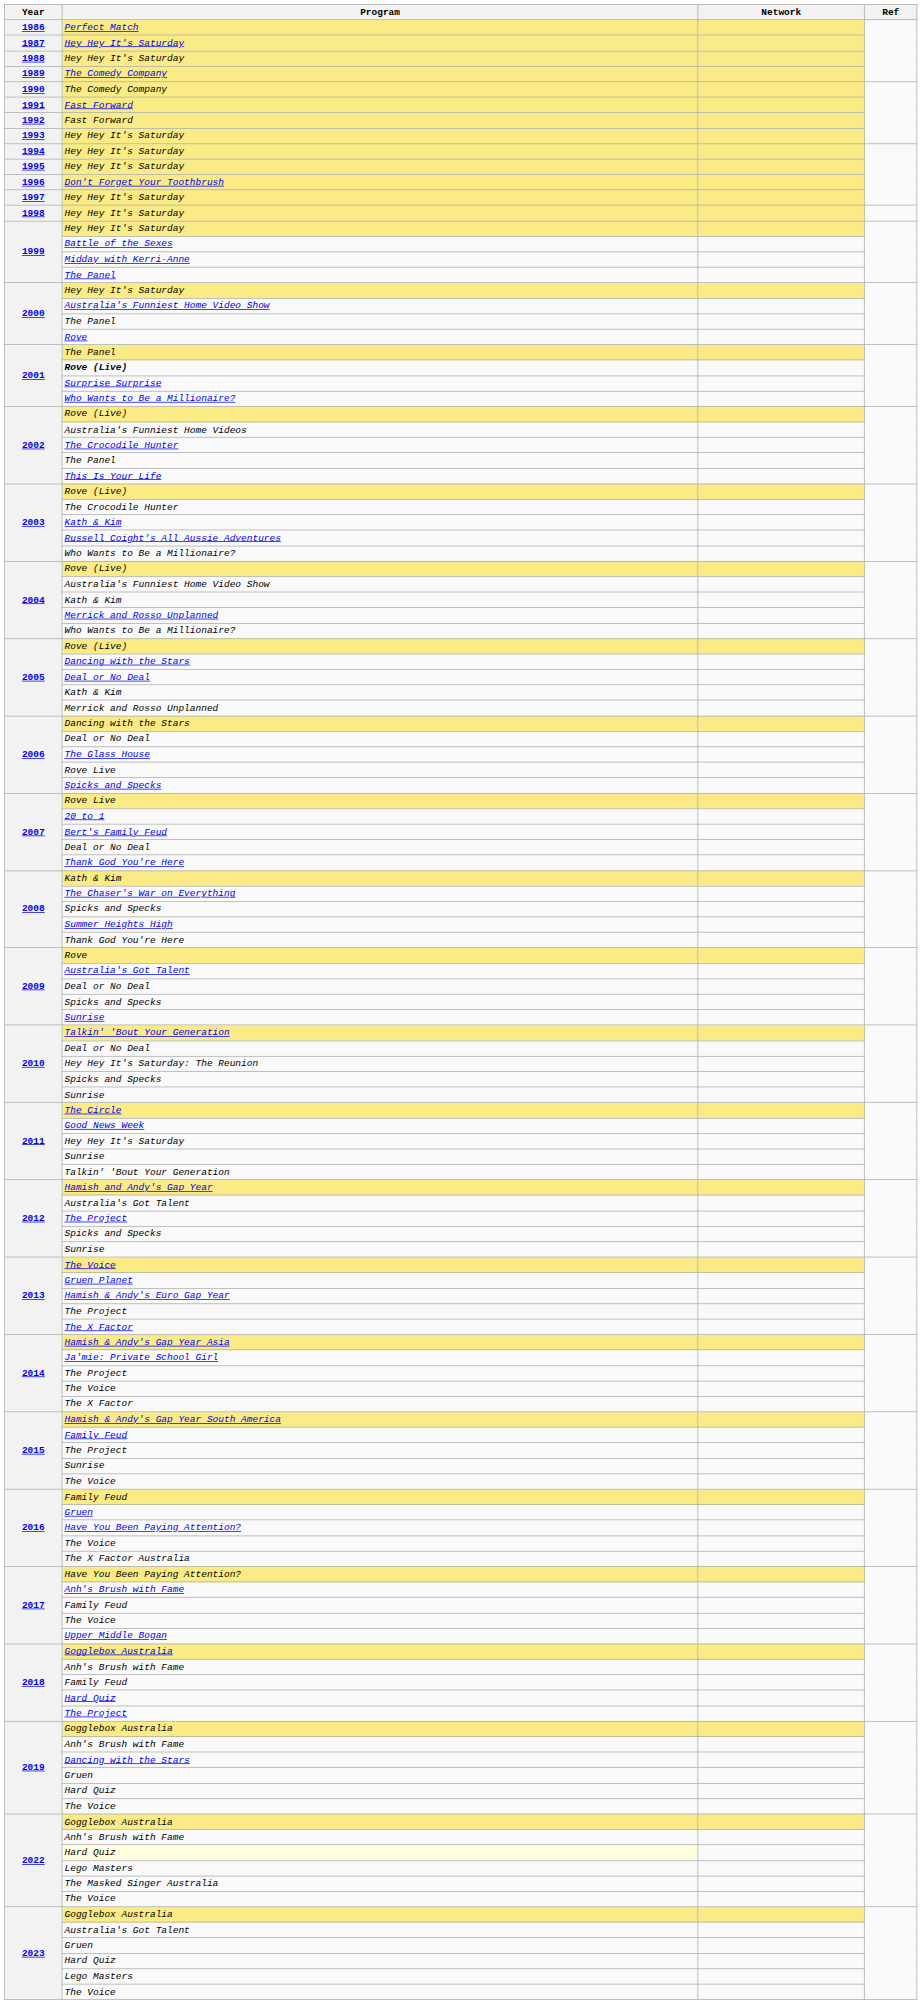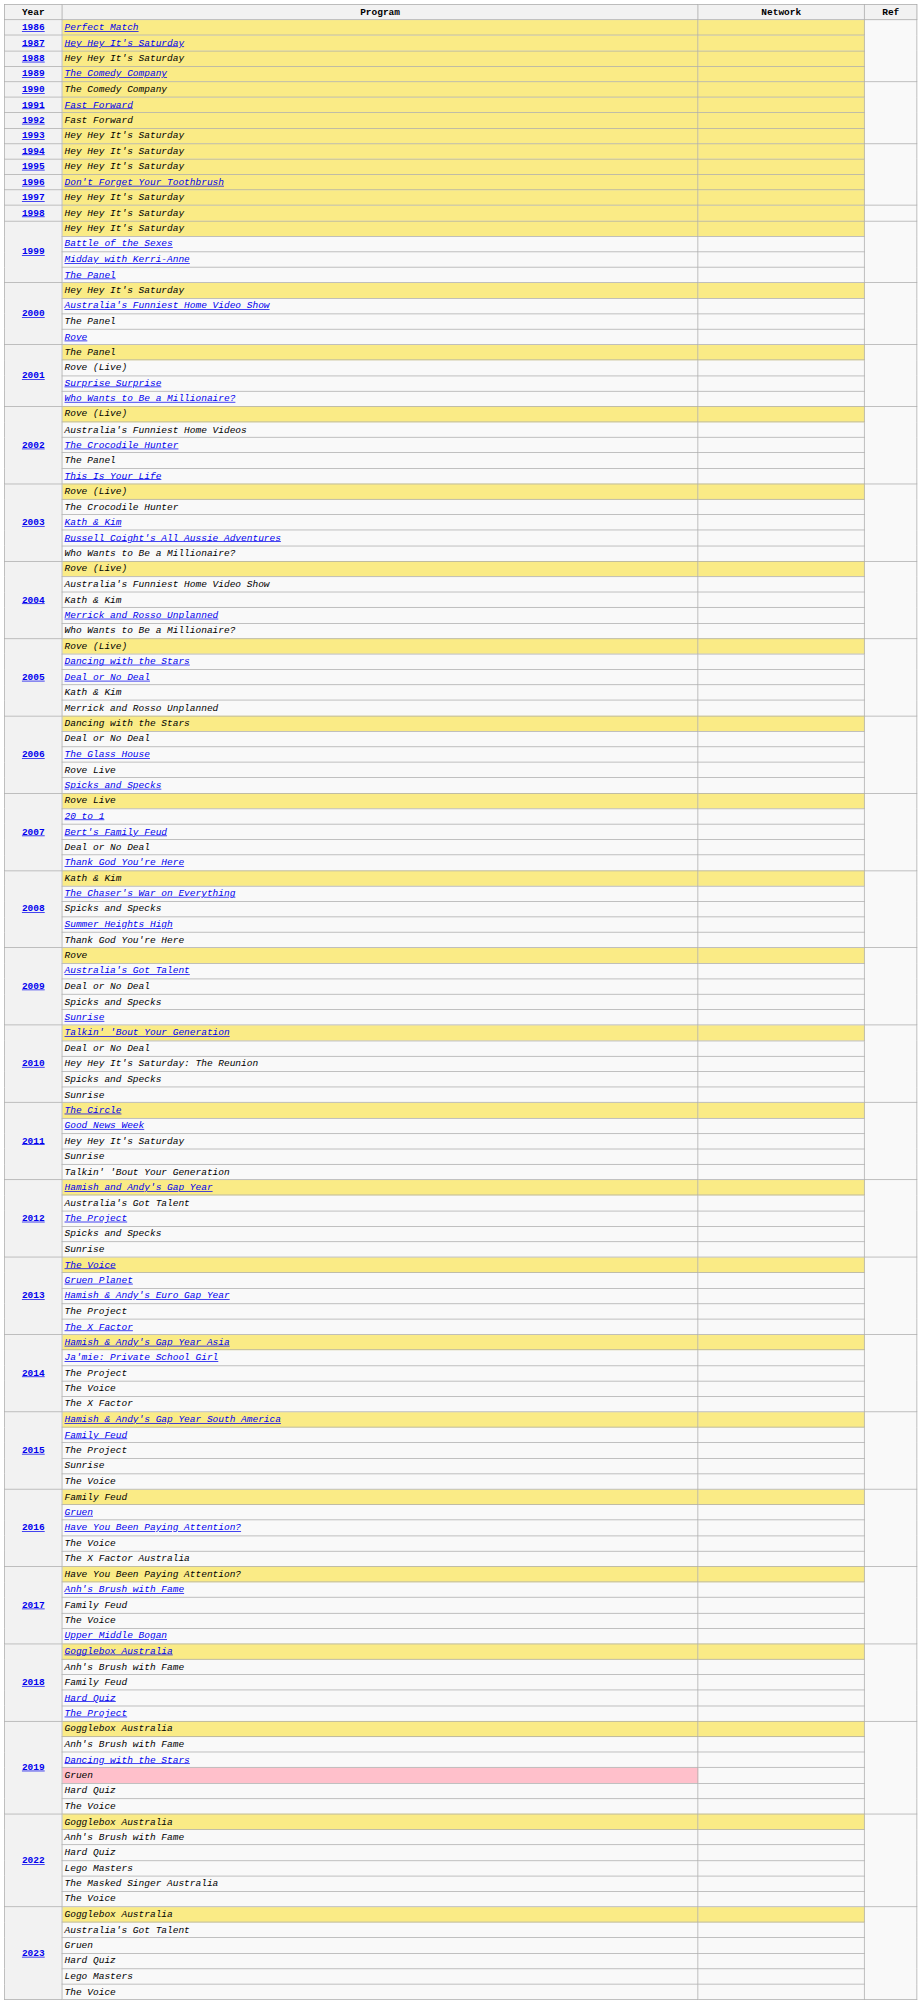(96, 368) bold -> (96, 368) normal
(79, 1775) no background -> (79, 1775) pink background
(90, 1853) lightyellow background -> (90, 1853) no background
